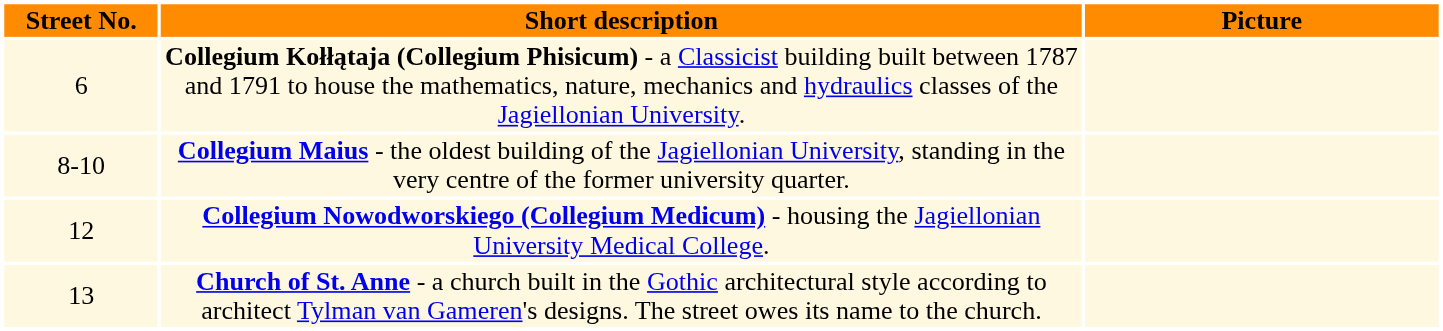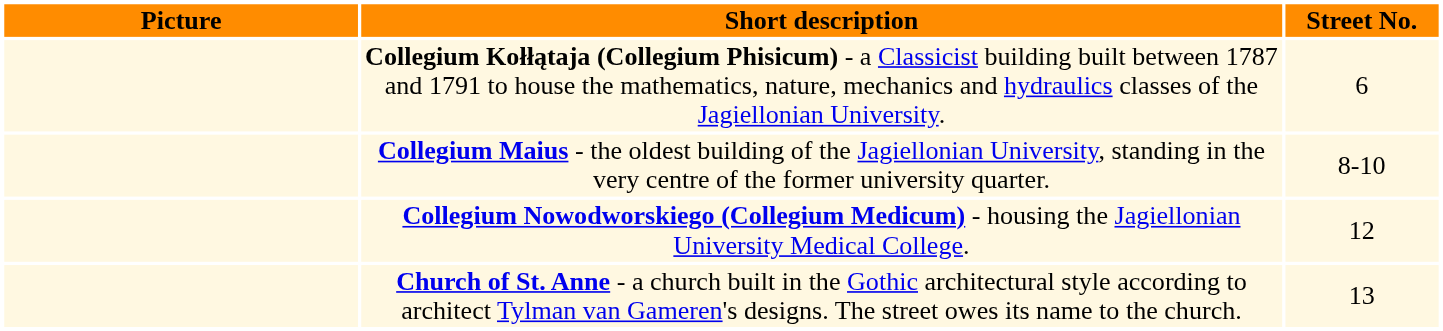columns swapped: (81, 20) <-> (1262, 20)
